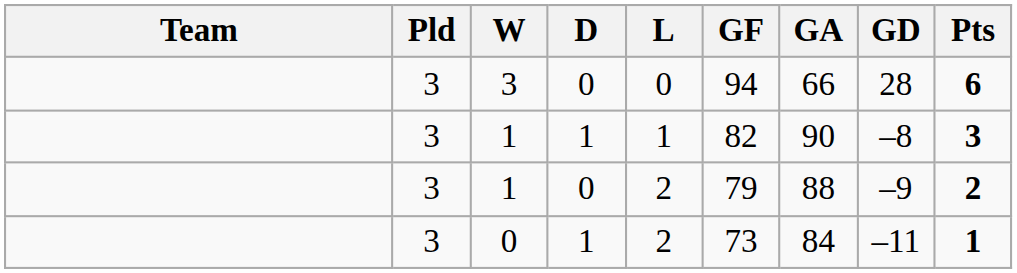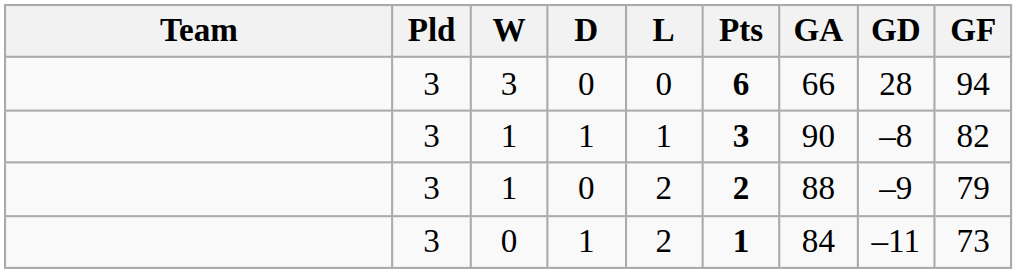columns swapped: (741, 30) <-> (973, 30)
